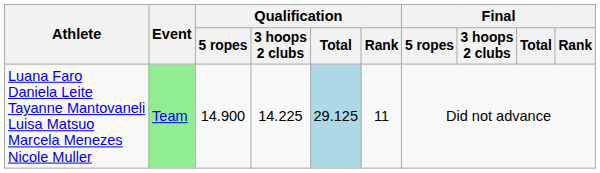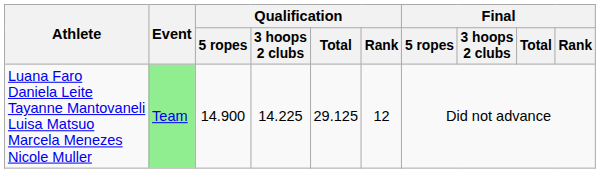(336, 117) lightblue background -> (336, 117) no background
(382, 117) 11 -> (382, 117) 12
